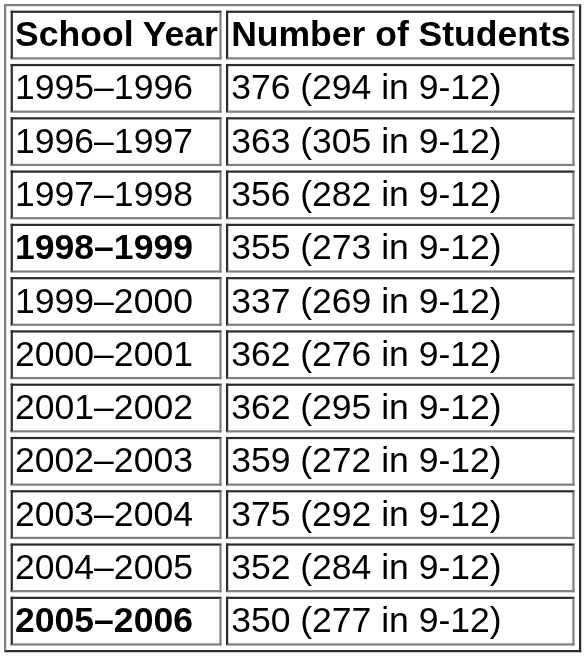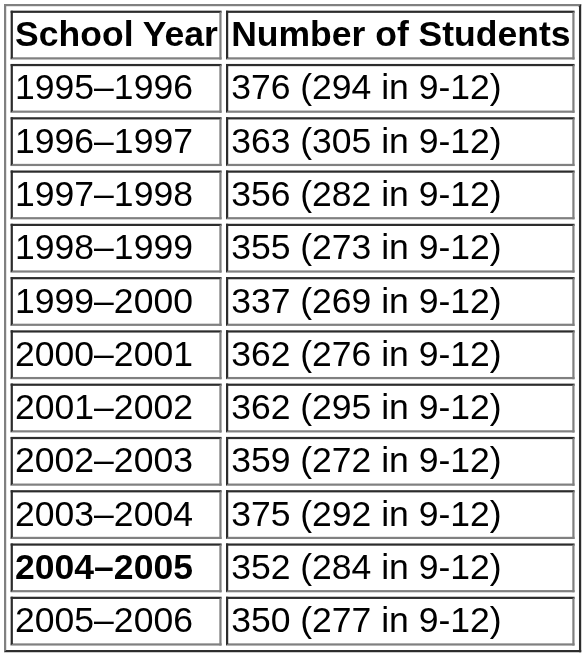(104, 247) bold -> (104, 247) normal
(104, 567) normal -> (104, 567) bold
(104, 620) bold -> (104, 620) normal
